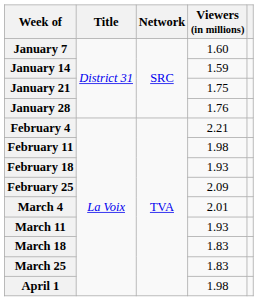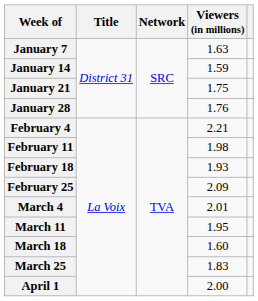(218, 48) 1.60 -> (218, 48) 1.63
(218, 226) 1.93 -> (218, 226) 1.95
(218, 246) 1.83 -> (218, 246) 1.60
(218, 286) 1.98 -> (218, 286) 2.00
